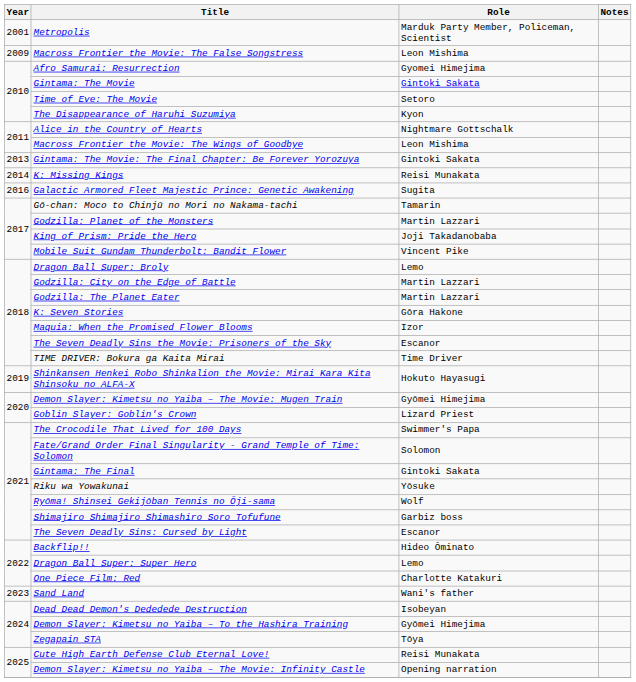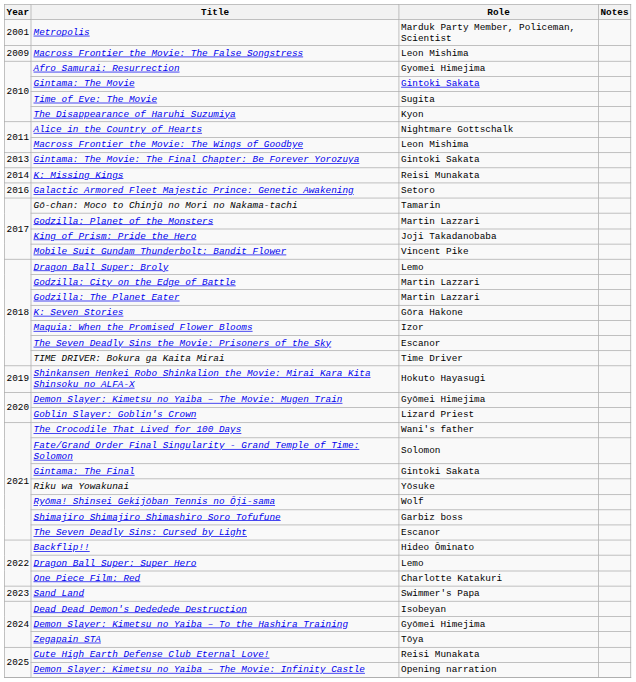(418, 99) Setoro -> (418, 99) Sugita
(418, 191) Sugita -> (418, 191) Setoro
(440, 430) Swimmer's Papa -> (438, 430) Wani's father
(438, 594) Wani's father -> (440, 594) Swimmer's Papa
